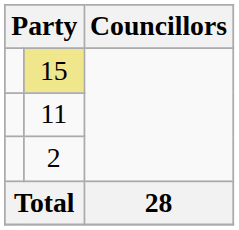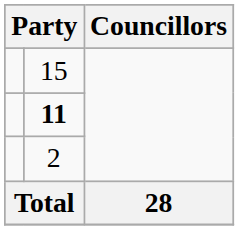(54, 70) khaki background -> (54, 70) no background
(54, 114) normal -> (54, 114) bold
